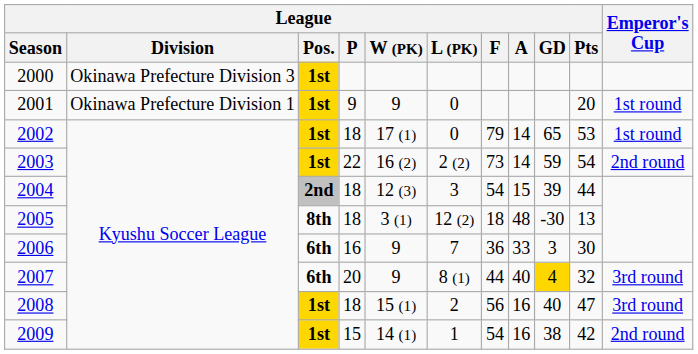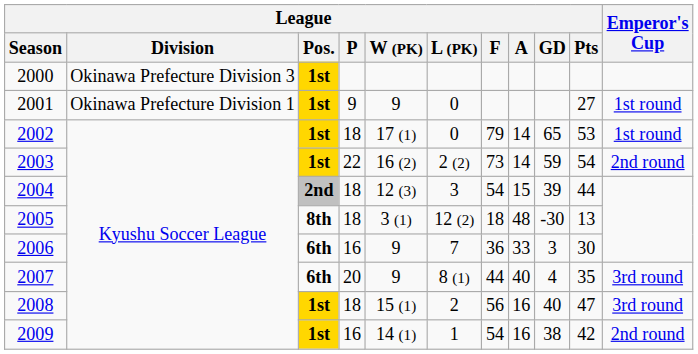(586, 104) 20 -> (586, 104) 27
(552, 276) gold background -> (552, 276) no background
(586, 276) 32 -> (586, 276) 35
(352, 334) 15 -> (352, 334) 16
